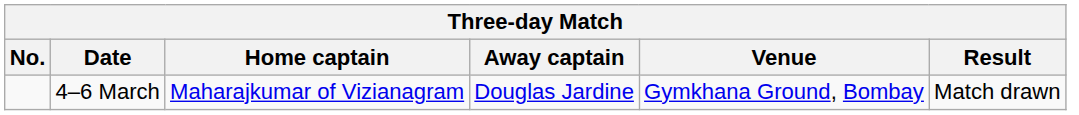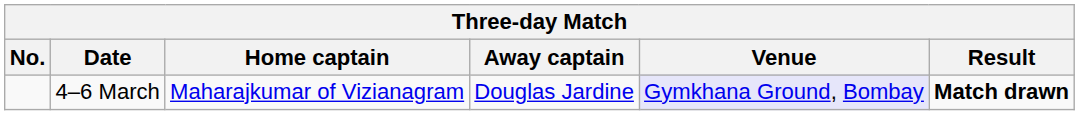(784, 92) no background -> (784, 92) lavender background
(997, 92) normal -> (1002, 92) bold
